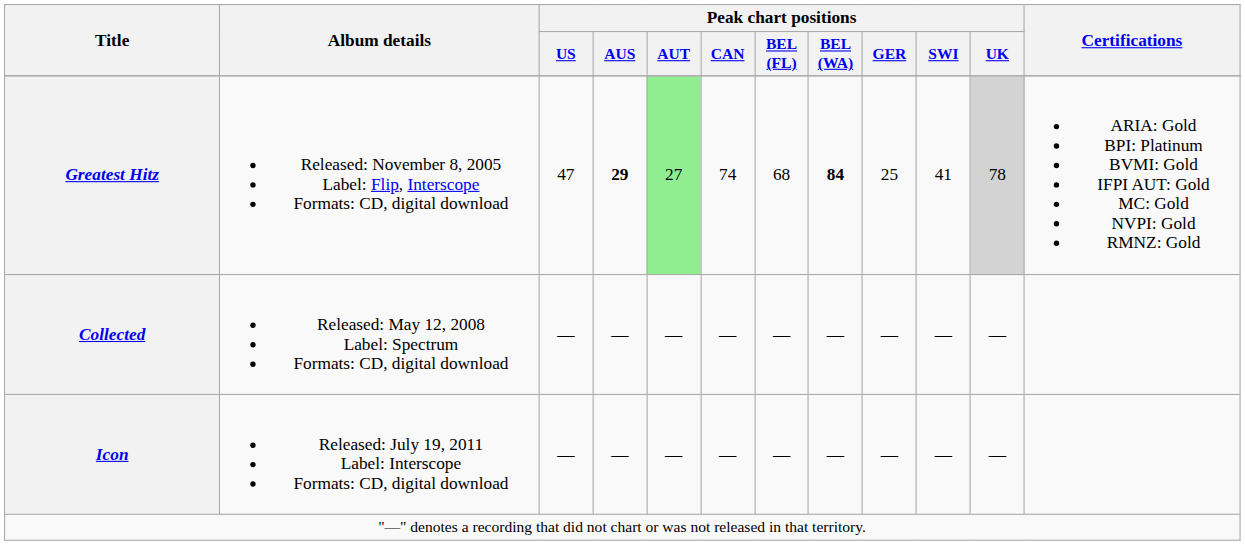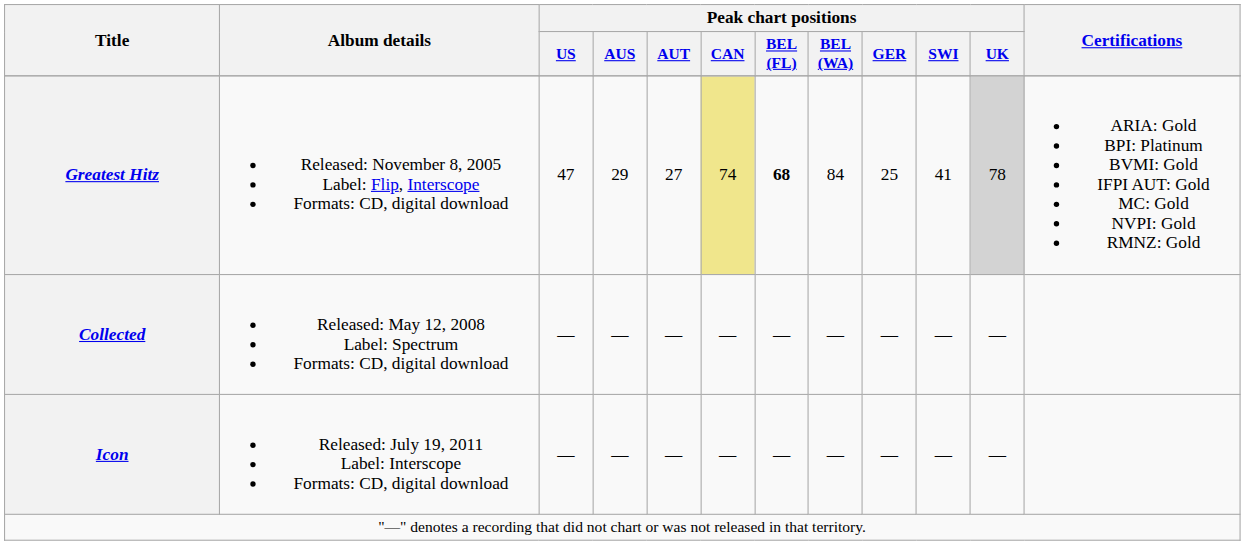(620, 174) bold -> (620, 174) normal
(674, 174) lightgreen background -> (674, 174) no background
(728, 174) no background -> (728, 174) khaki background
(782, 174) normal -> (782, 174) bold
(835, 174) bold -> (835, 174) normal
